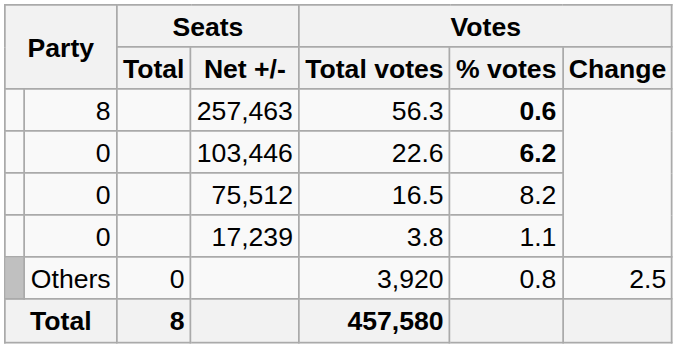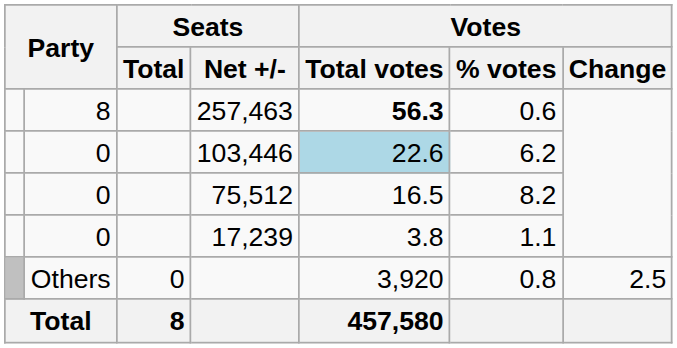(418, 110) normal -> (418, 110) bold
(538, 110) bold -> (538, 110) normal
(418, 152) no background -> (418, 152) lightblue background
(538, 152) bold -> (538, 152) normal
